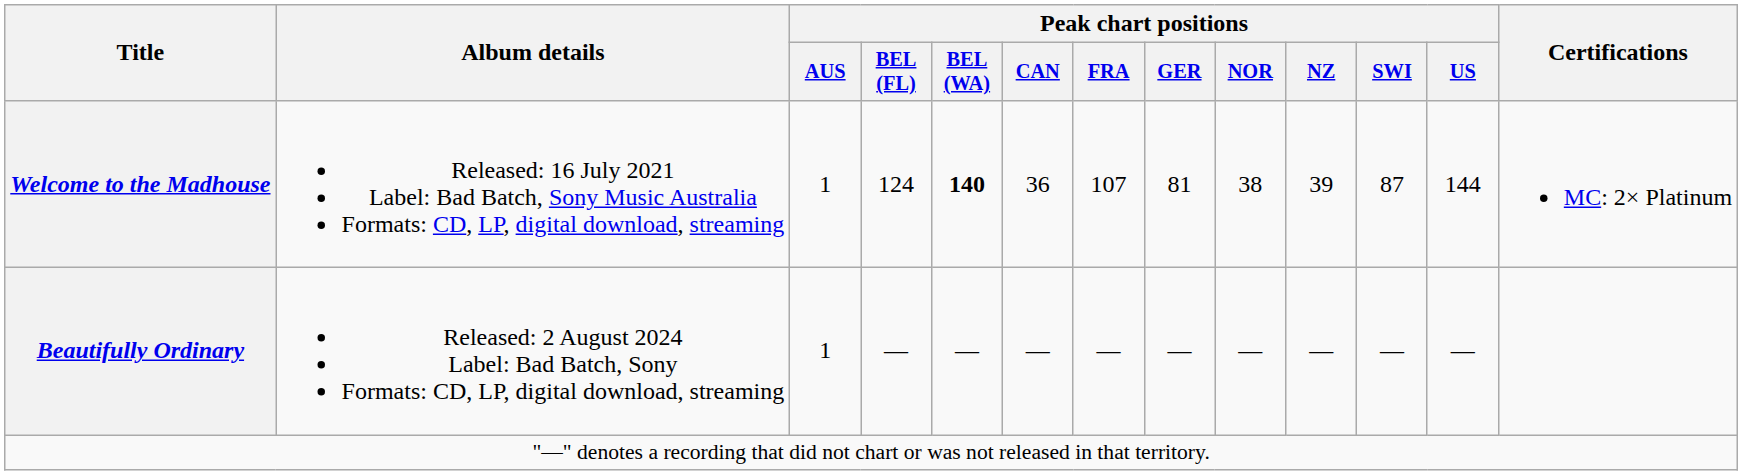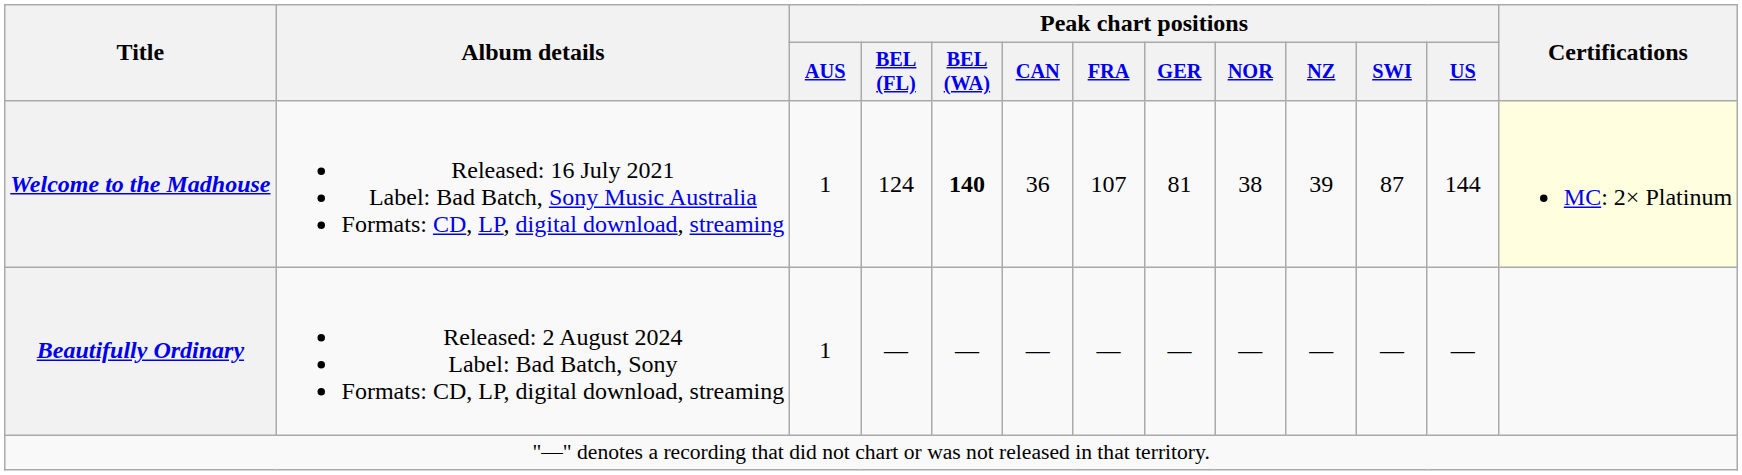(1618, 198) no background -> (1618, 198) lightyellow background
